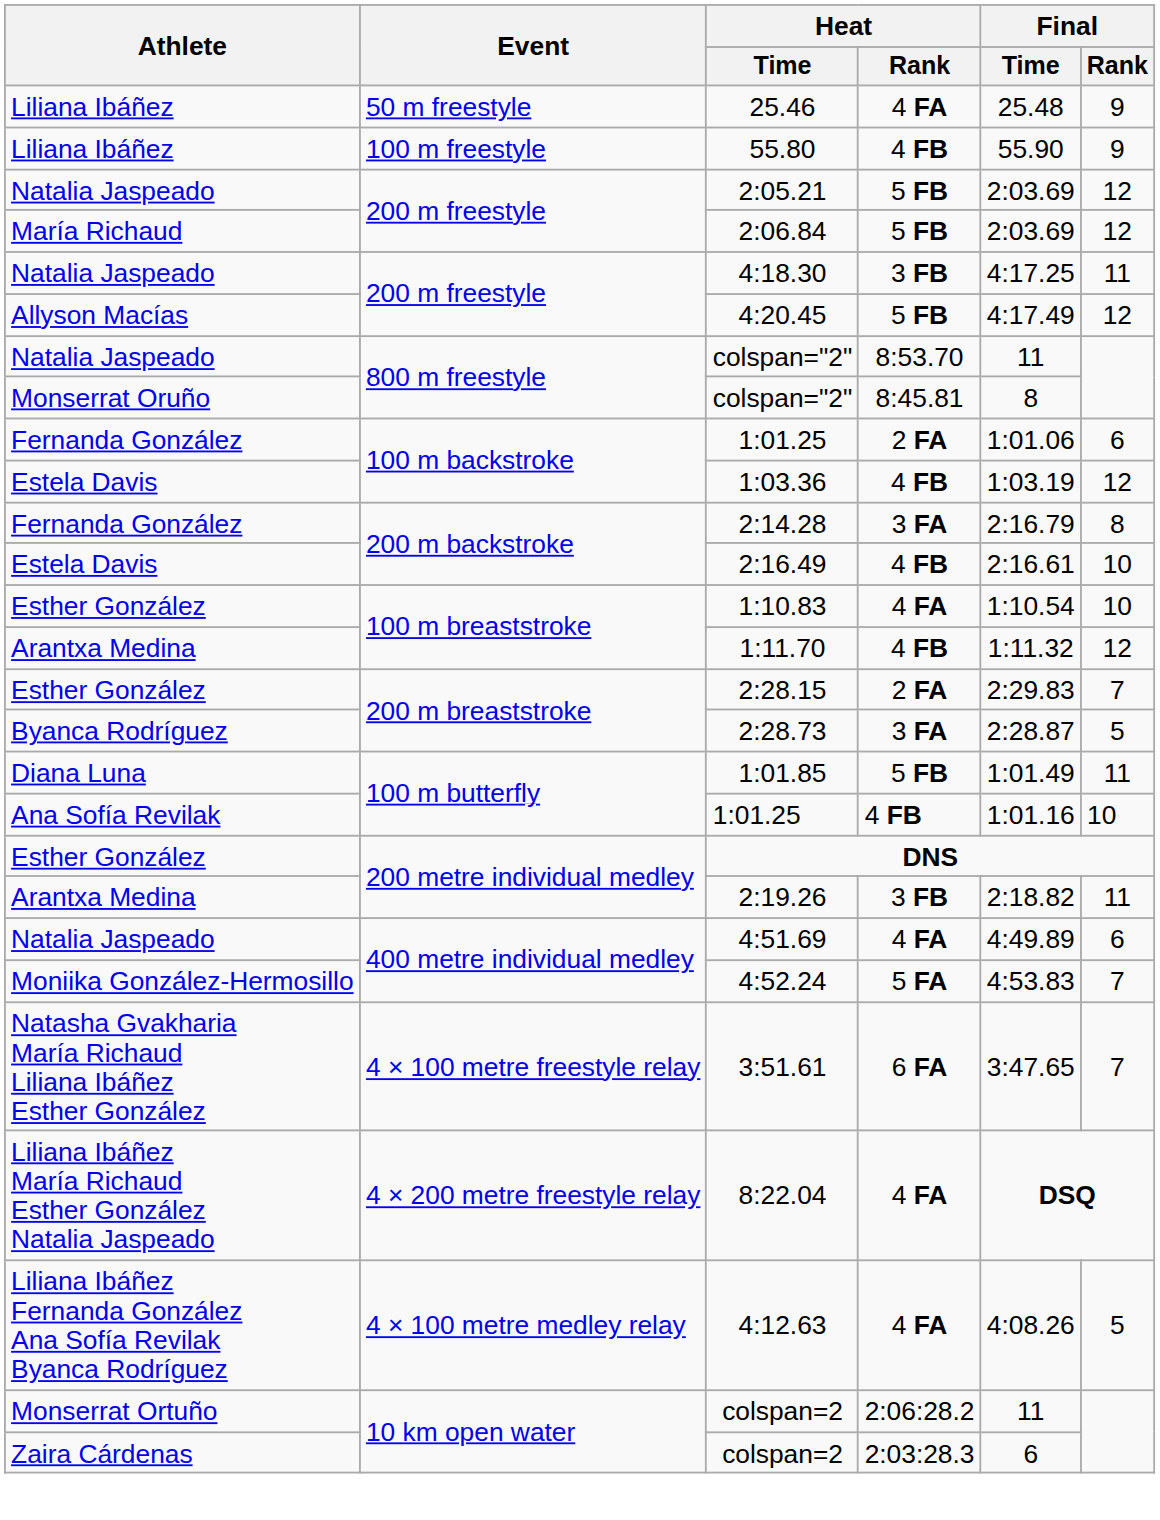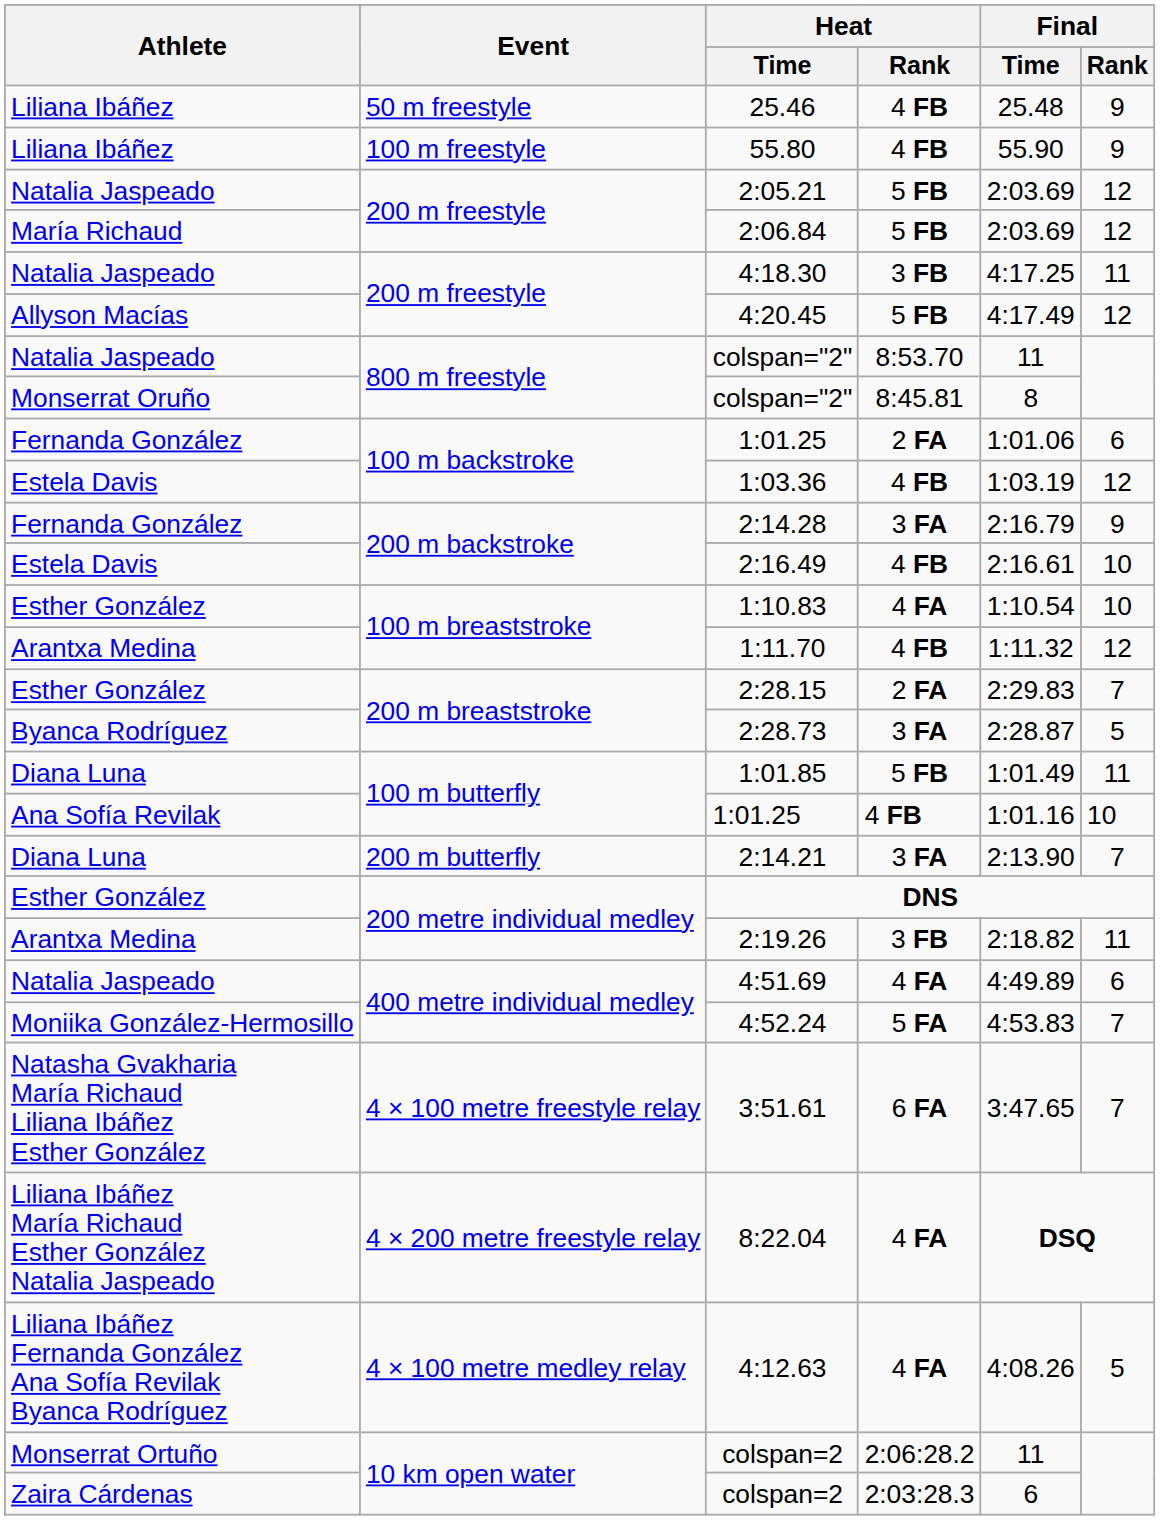(920, 107) 4 FA -> (920, 107) 4 FB
(1117, 523) 8 -> (1117, 523) 9
+ row: (78, 856)
